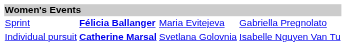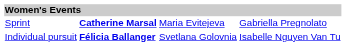(117, 23) Félicia Ballanger -> (118, 23) Catherine Marsal
(118, 36) Catherine Marsal -> (117, 36) Félicia Ballanger
